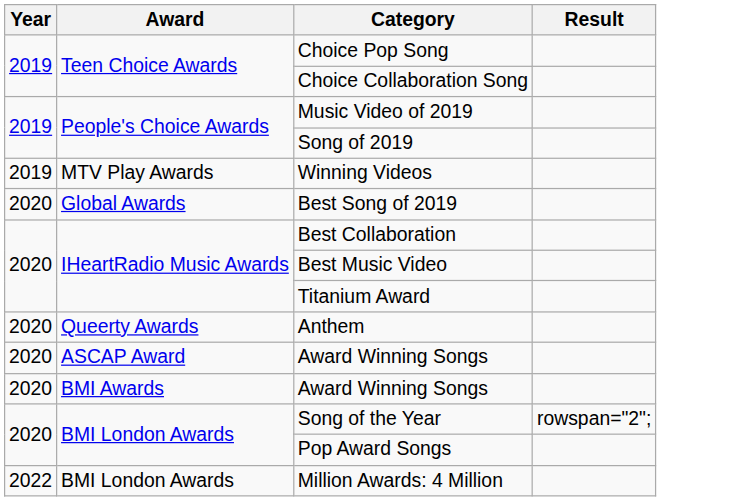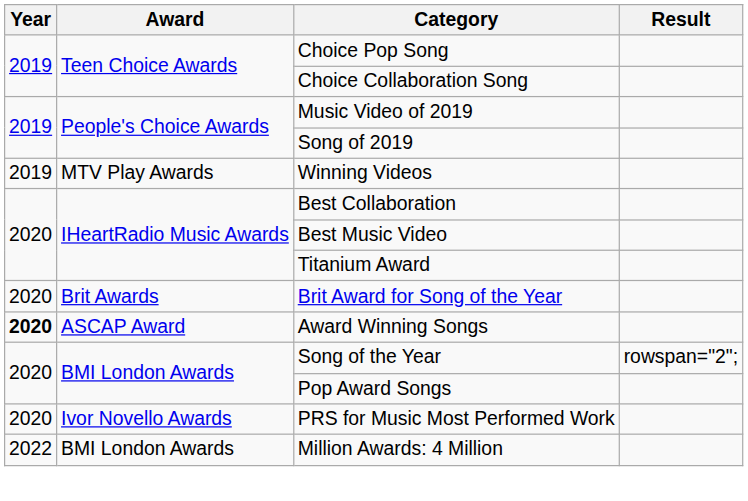- row: (123, 204)
+ row: (110, 296)
- row: (130, 326)
(31, 357) normal -> (31, 326) bold
- row: (113, 388)
+ row: (146, 419)
